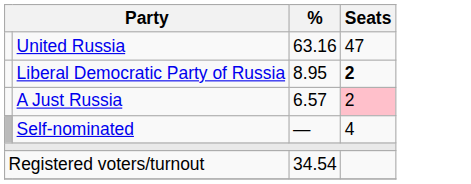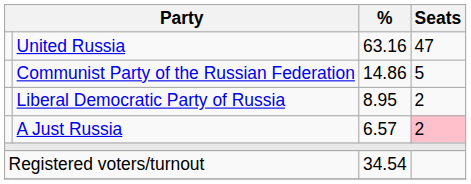+ row: (186, 73)
(350, 73) bold -> (419, 101) normal
- row: (75, 128)
